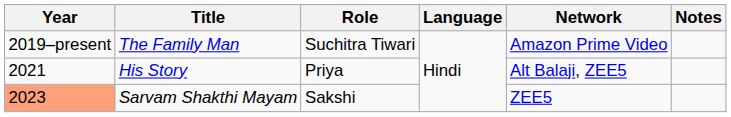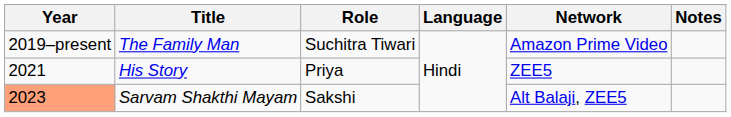(568, 71) Alt Balaji, ZEE5 -> (531, 71) ZEE5
(531, 97) ZEE5 -> (568, 97) Alt Balaji, ZEE5
